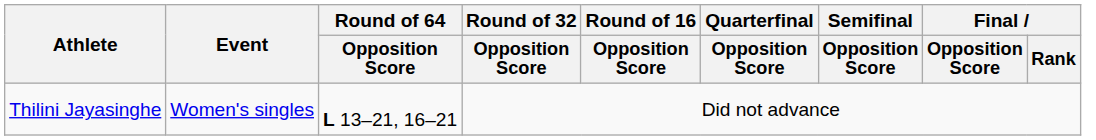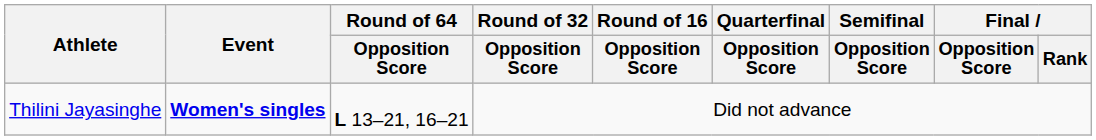(242, 110) normal -> (248, 110) bold
